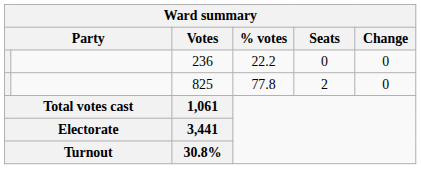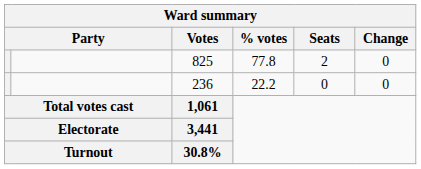rows swapped: (203, 84) <-> (203, 61)
